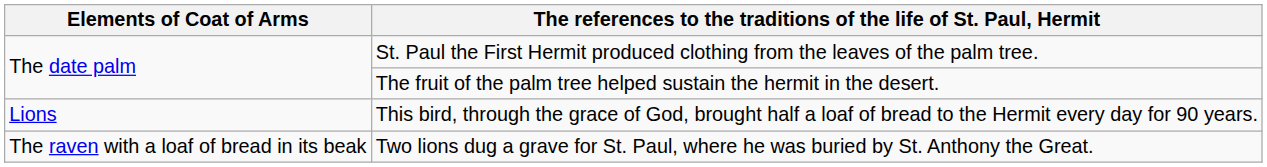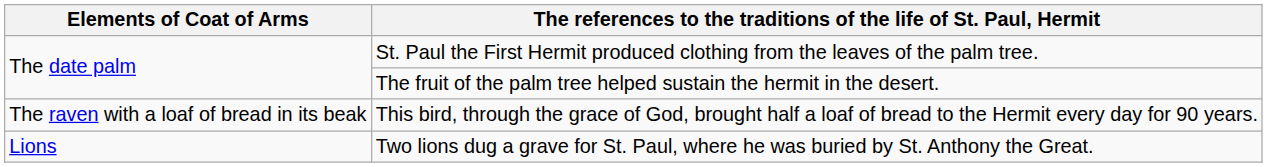(33, 114) Lions -> (188, 114) The raven with a loaf of bread in its beak
(188, 146) The raven with a loaf of bread in its beak -> (33, 146) Lions
